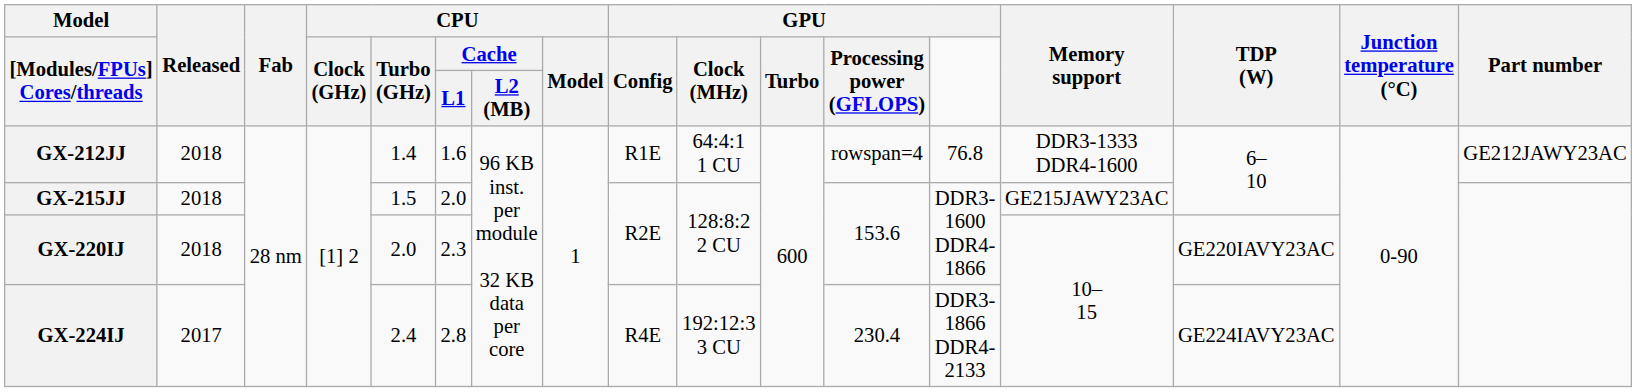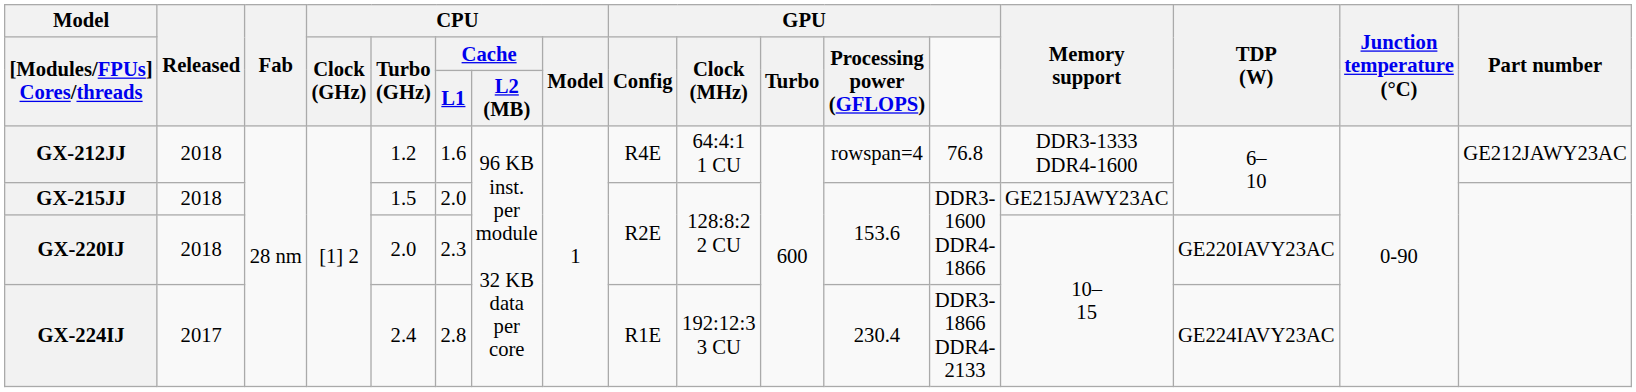(403, 153) 1.4 -> (403, 153) 1.2
(643, 153) R1E -> (643, 153) R4E
(643, 335) R4E -> (643, 335) R1E
